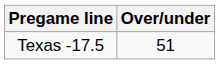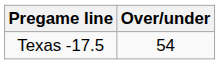(166, 45) 51 -> (166, 45) 54
